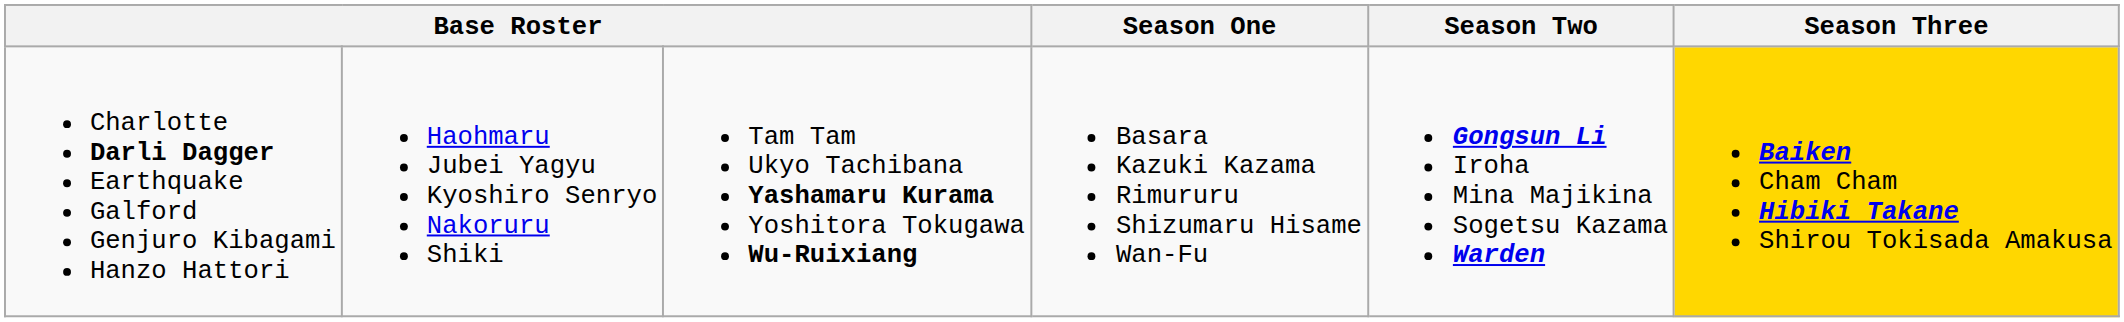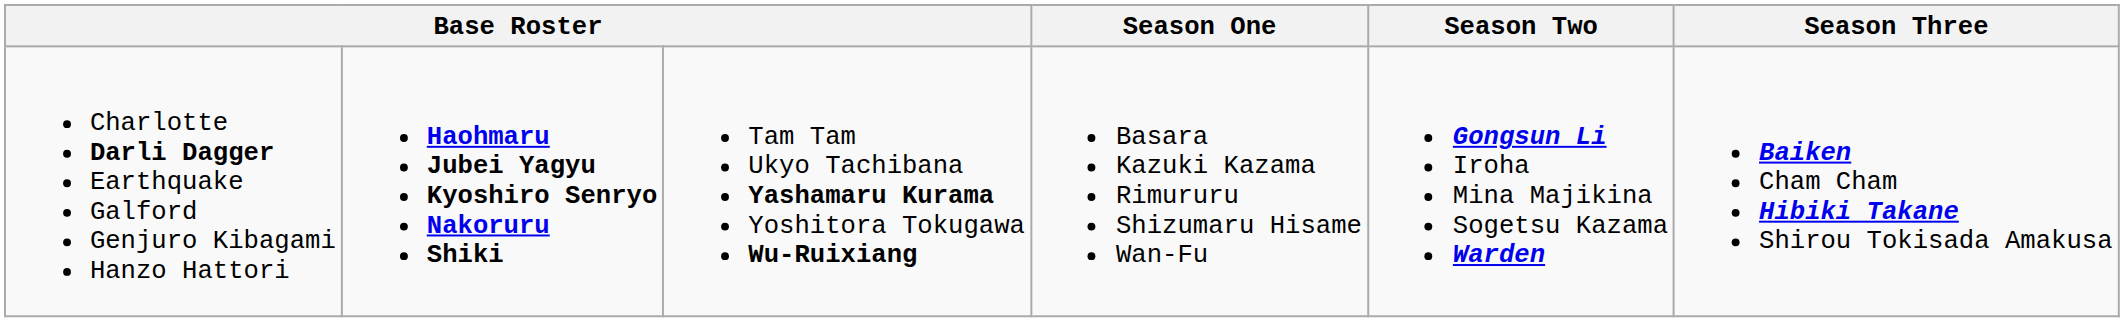(503, 197) normal -> (503, 197) bold
(1896, 197) gold background -> (1896, 197) no background
